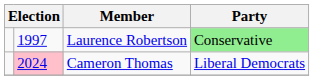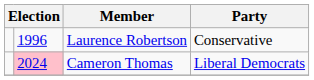(32, 39) 1997 -> (32, 39) 1996
(233, 39) lightgreen background -> (233, 39) no background
